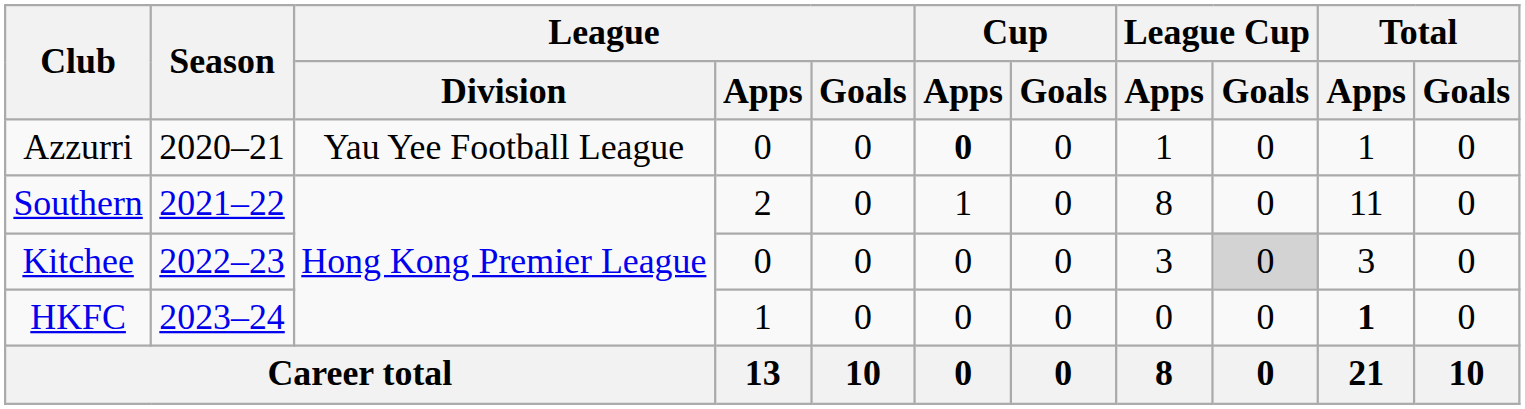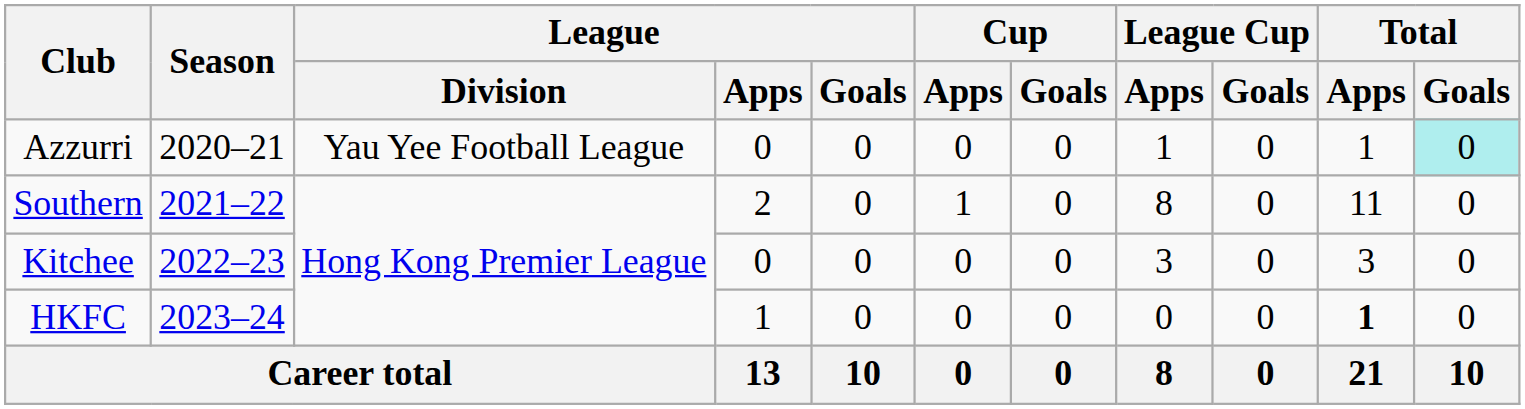(963, 146) bold -> (963, 146) normal
(1466, 146) no background -> (1466, 146) paleturquoise background
(1265, 260) lightgrey background -> (1265, 260) no background
